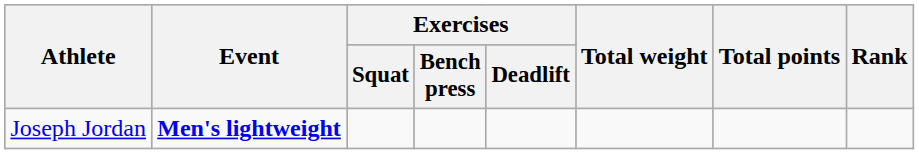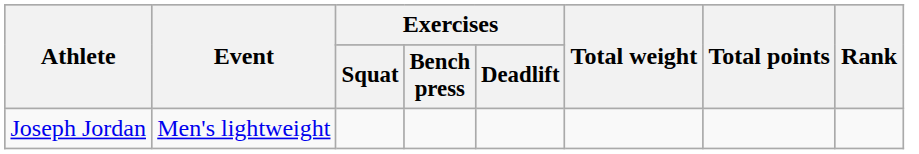(249, 128) bold -> (244, 128) normal
